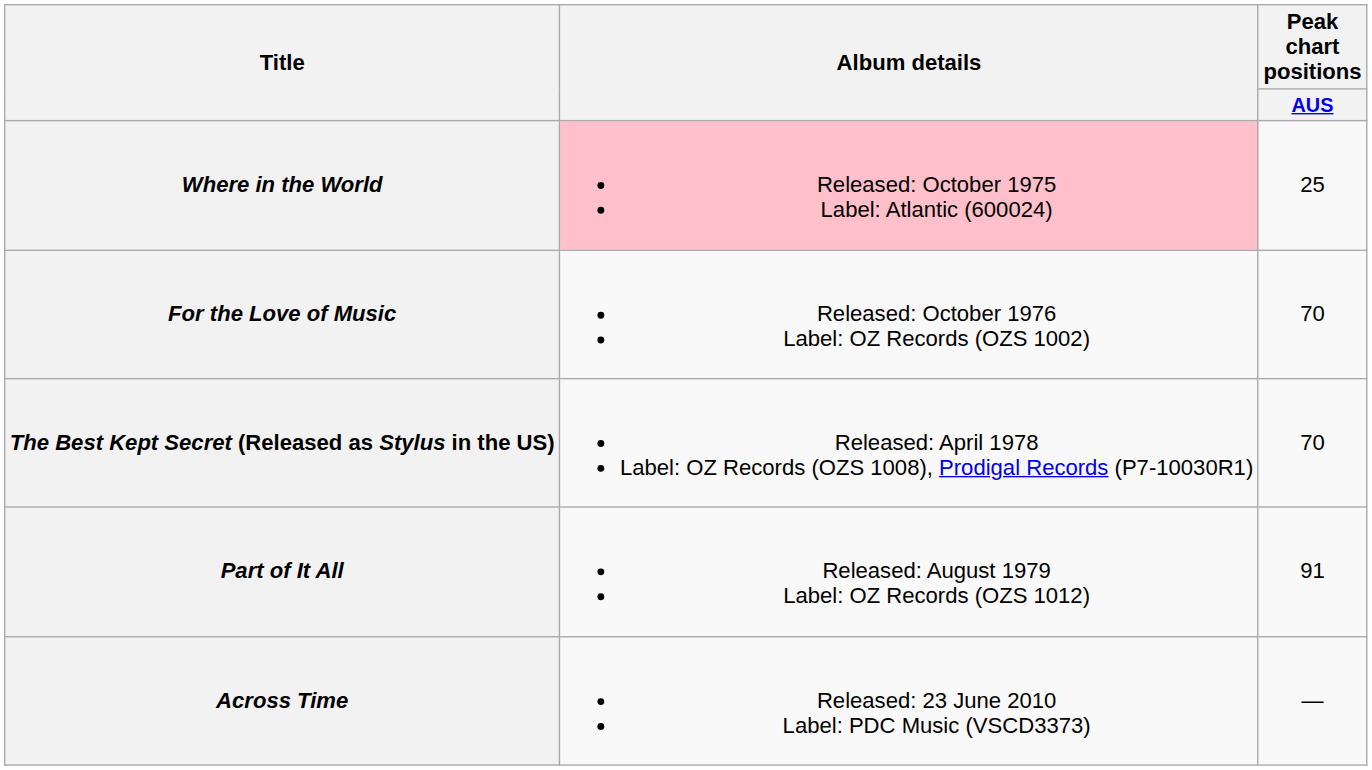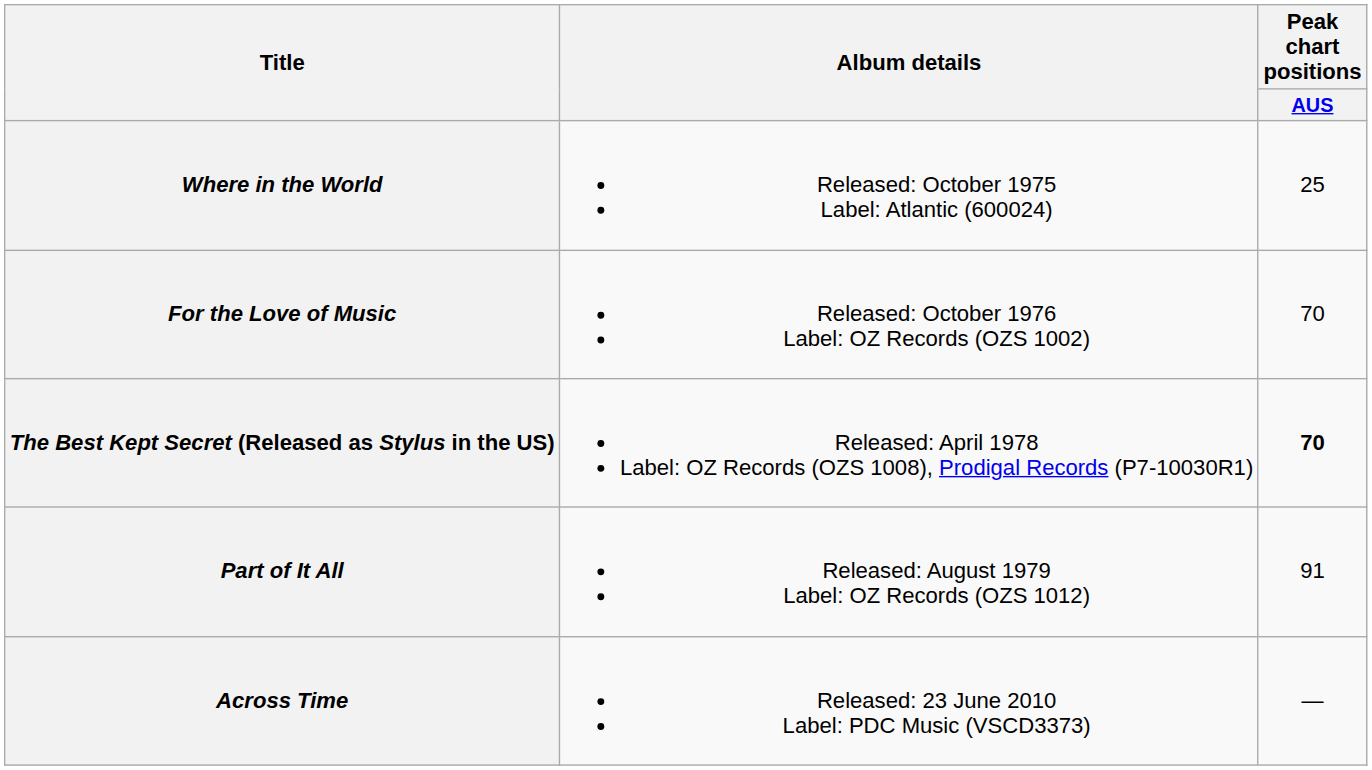(909, 198) pink background -> (909, 198) no background
(1312, 442) normal -> (1312, 442) bold
